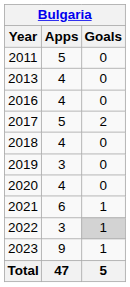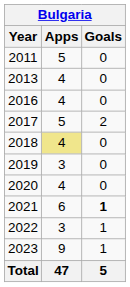(62, 143) no background -> (62, 143) khaki background
(103, 206) normal -> (103, 206) bold
(103, 228) lightgrey background -> (103, 228) no background
